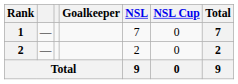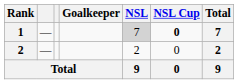(137, 32) no background -> (137, 32) lightgrey background
(177, 32) normal -> (177, 32) bold
